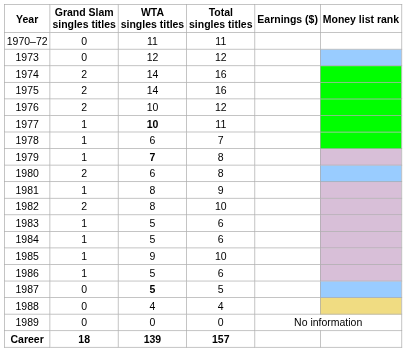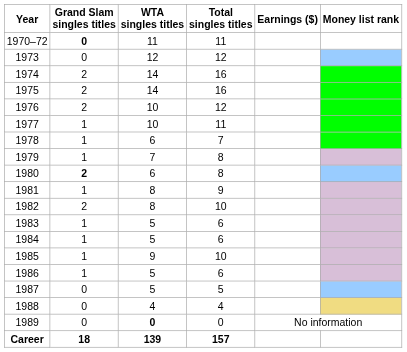(84, 41) normal -> (84, 41) bold
(152, 124) bold -> (152, 124) normal
(152, 157) bold -> (152, 157) normal
(84, 173) normal -> (84, 173) bold
(152, 289) bold -> (152, 289) normal
(152, 322) normal -> (152, 322) bold
